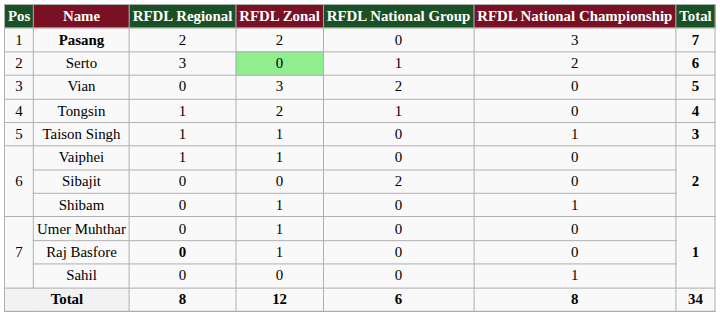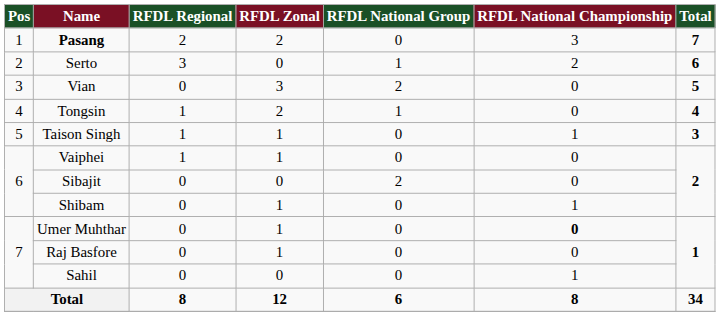(280, 63) lightgreen background -> (280, 63) no background
(575, 228) normal -> (575, 228) bold
(183, 252) bold -> (183, 252) normal
